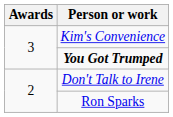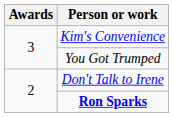(113, 58) bold -> (113, 58) normal
(113, 101) normal -> (113, 101) bold
